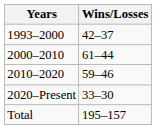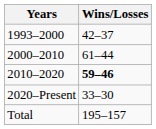(98, 74) normal -> (98, 74) bold
